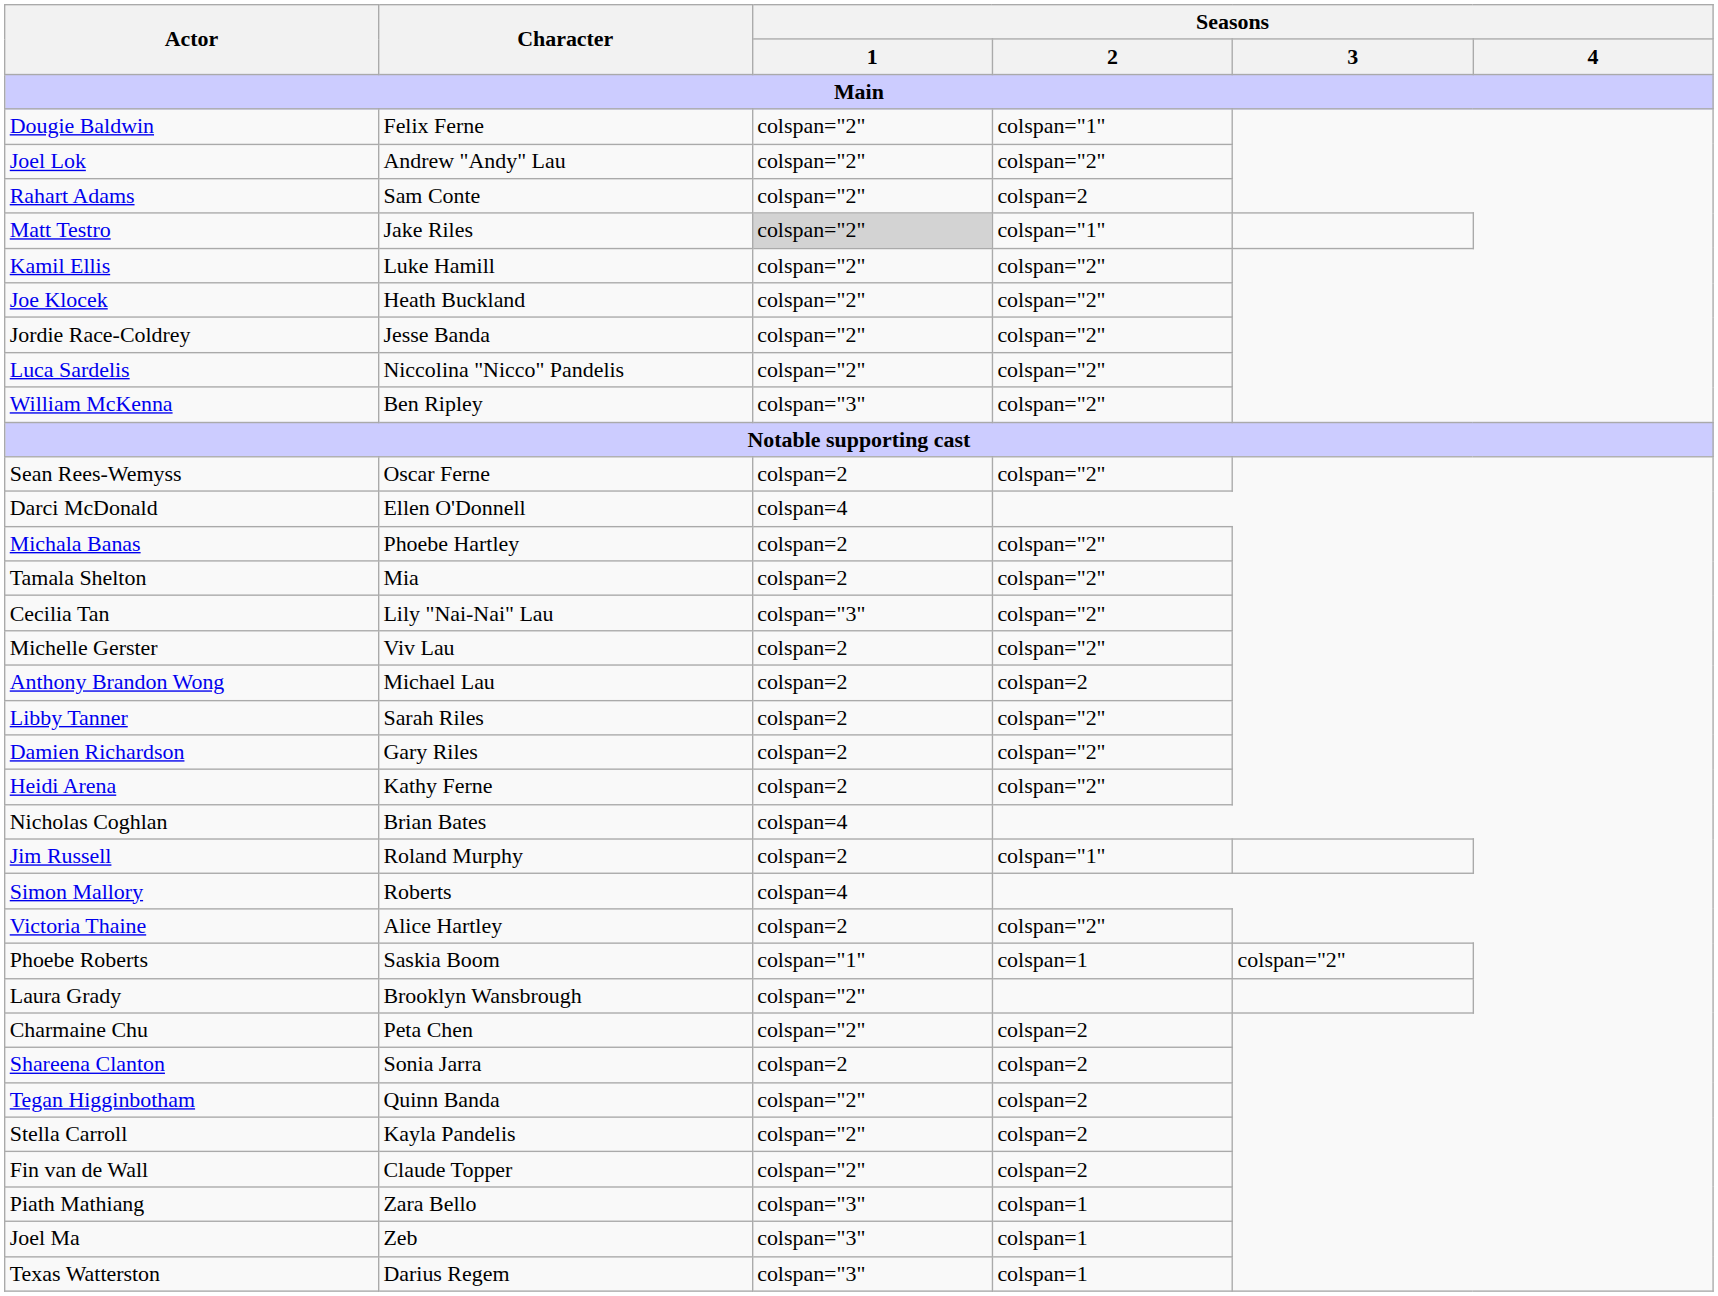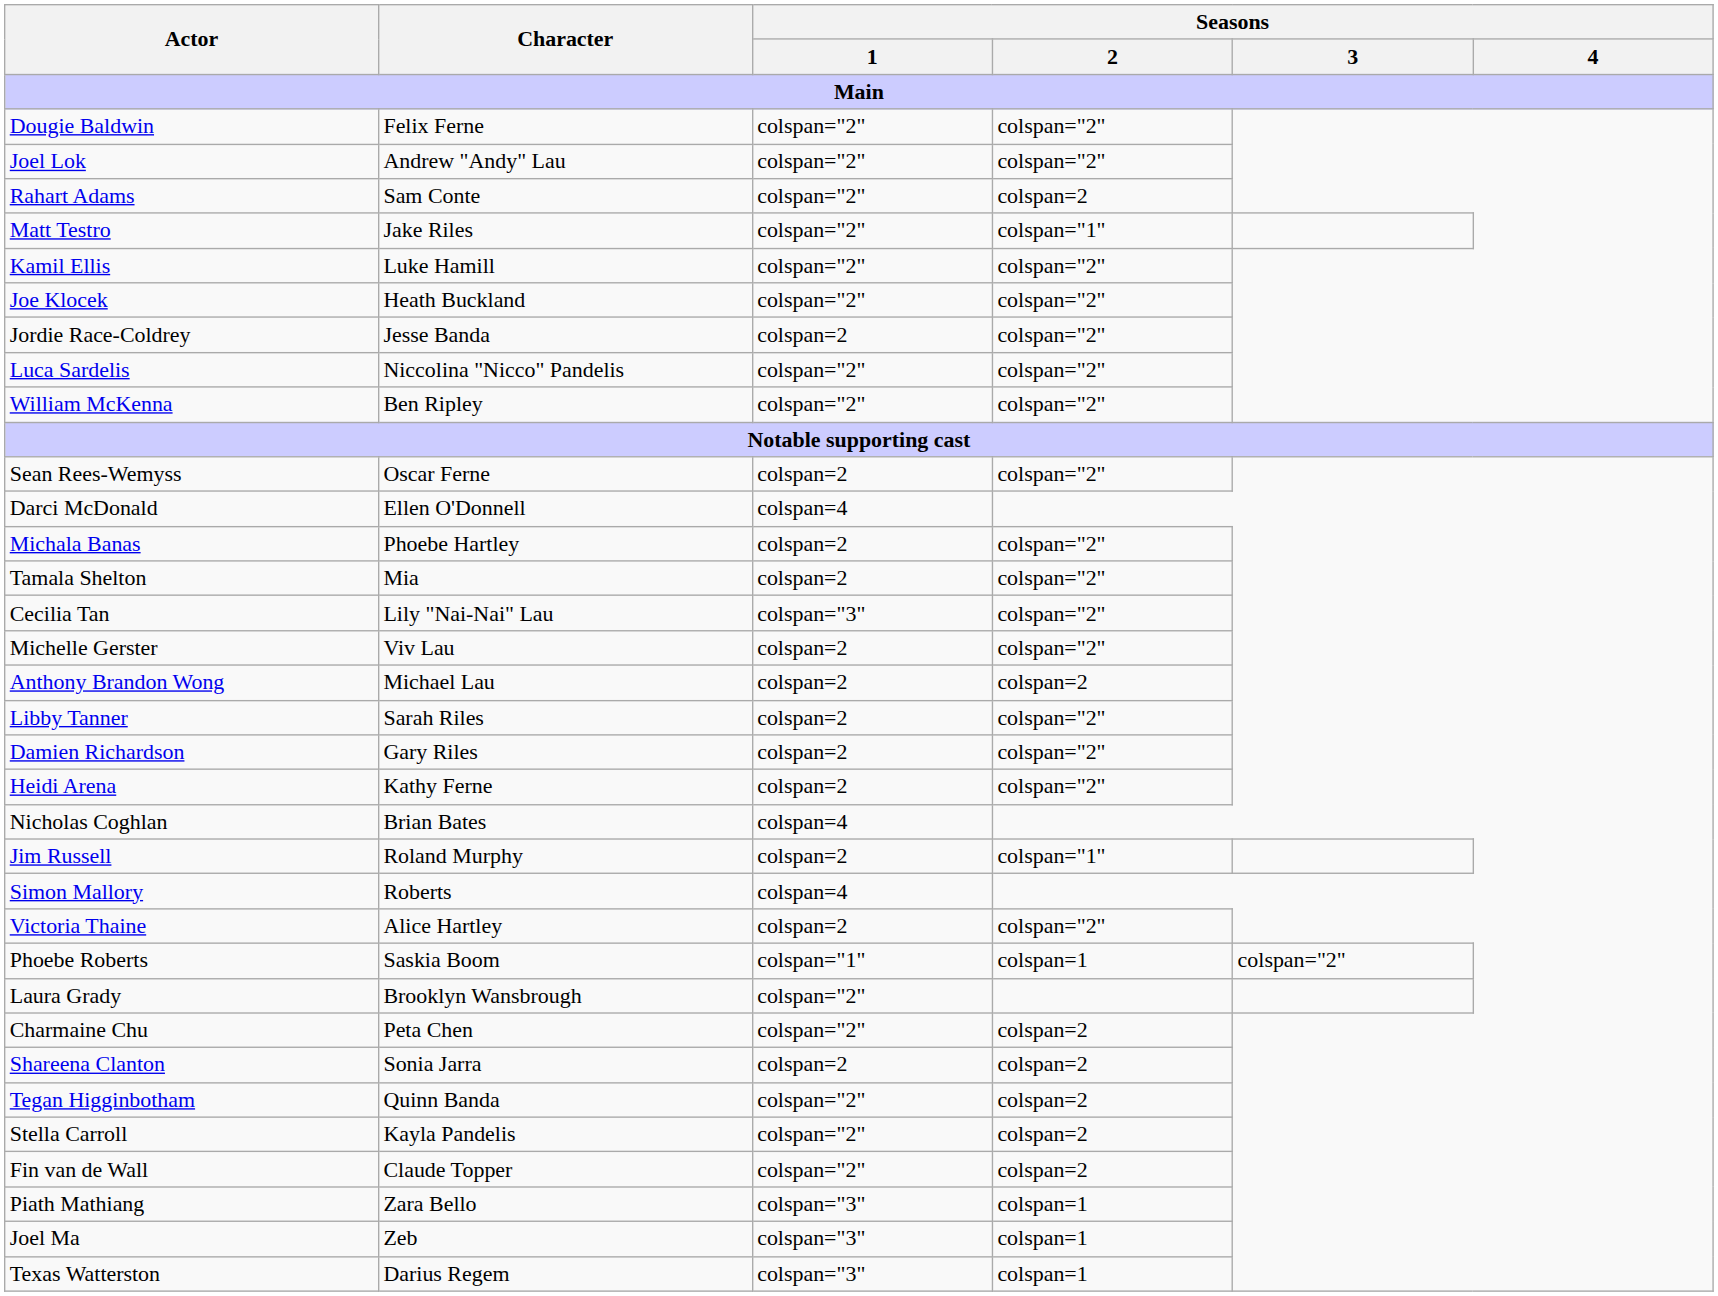(1051, 126) colspan="1" -> (1051, 126) colspan="2"
(811, 230) lightgrey background -> (811, 230) no background
(811, 334) colspan="2" -> (802, 334) colspan=2
(811, 404) colspan="3" -> (811, 404) colspan="2"
